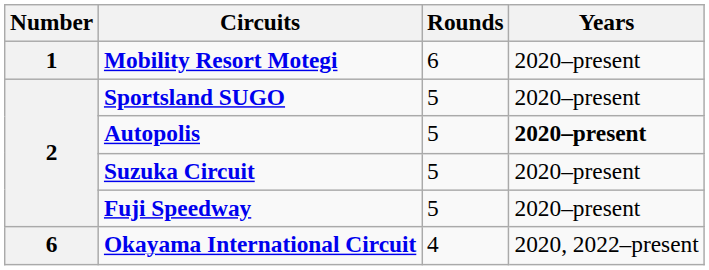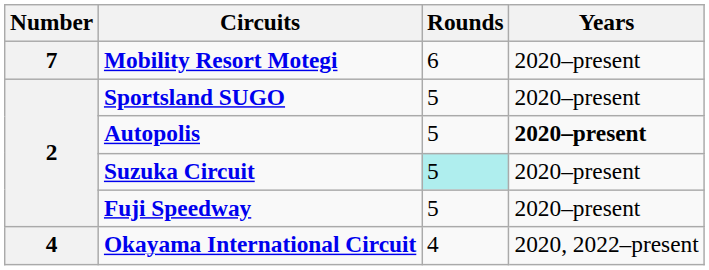(52, 60) 1 -> (52, 60) 7
(433, 171) no background -> (433, 171) paleturquoise background
(52, 245) 6 -> (52, 245) 4
